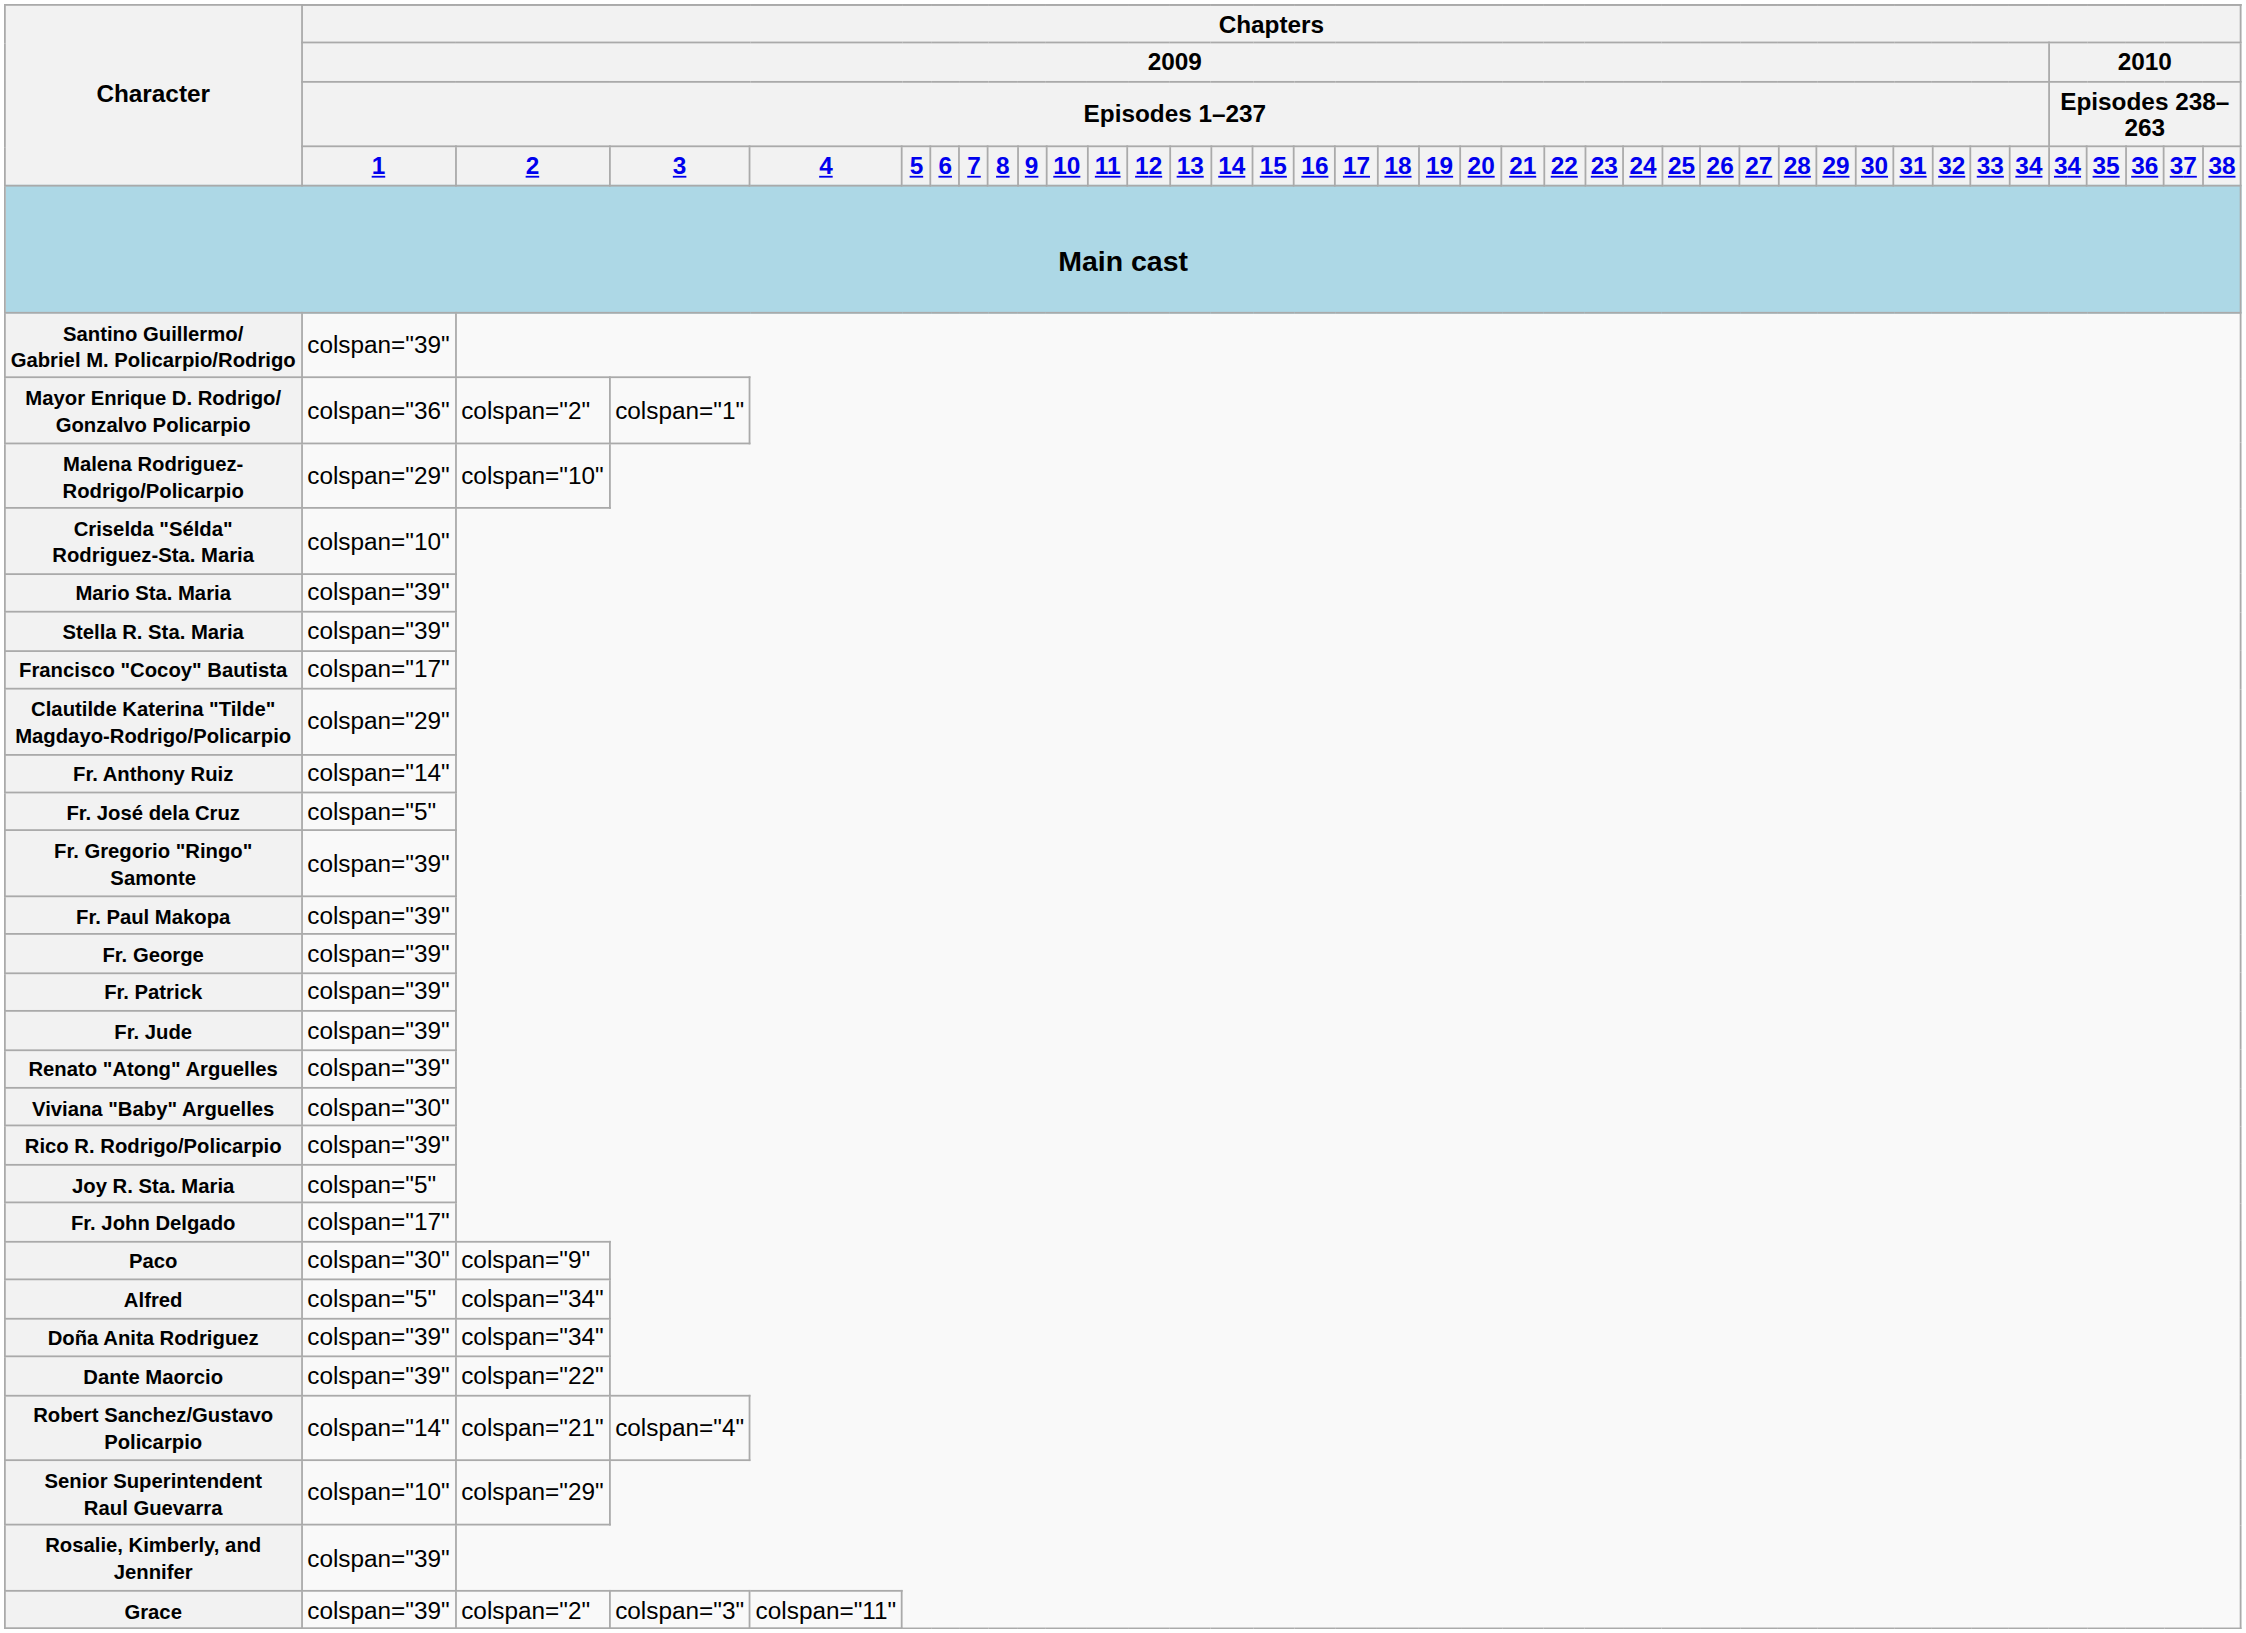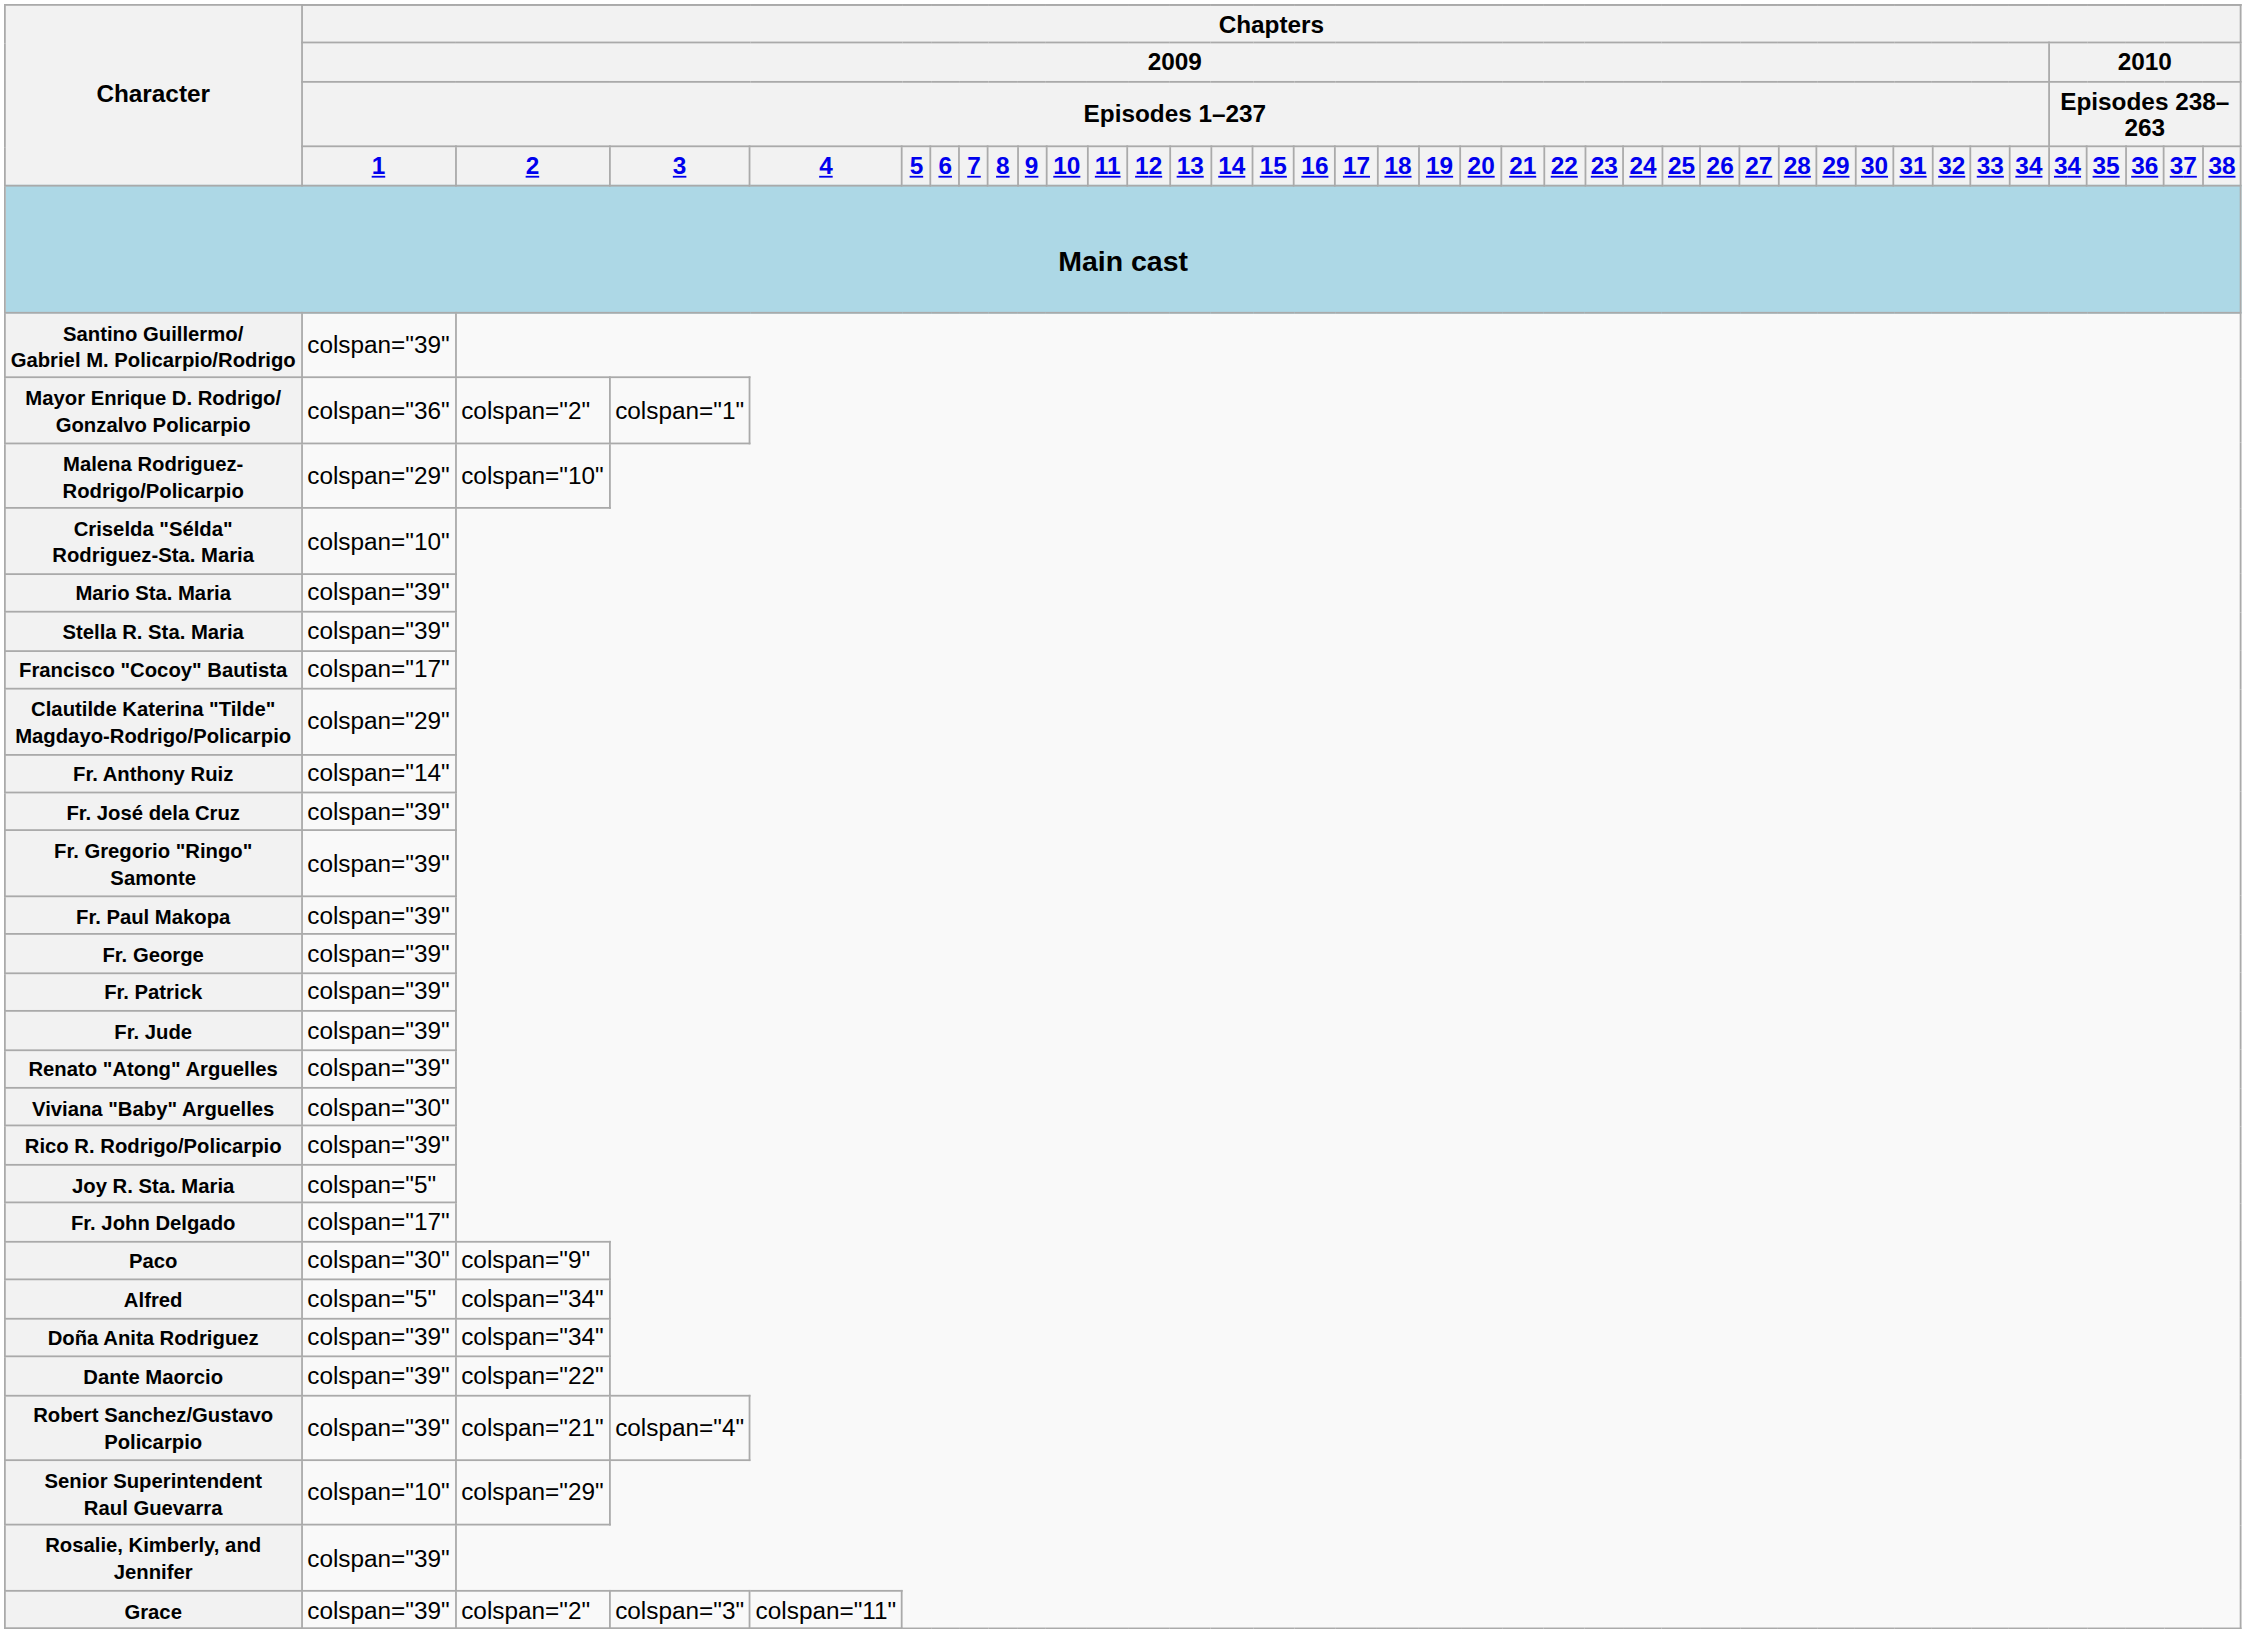(372, 811) colspan="5" -> (378, 811) colspan="39"
(378, 1427) colspan="14" -> (378, 1427) colspan="39"
